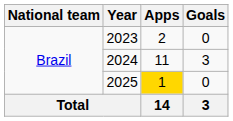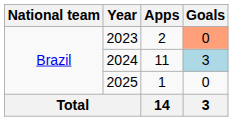(206, 37) no background -> (206, 37) lightsalmon background
(206, 60) no background -> (206, 60) lightblue background
(162, 82) gold background -> (162, 82) no background
